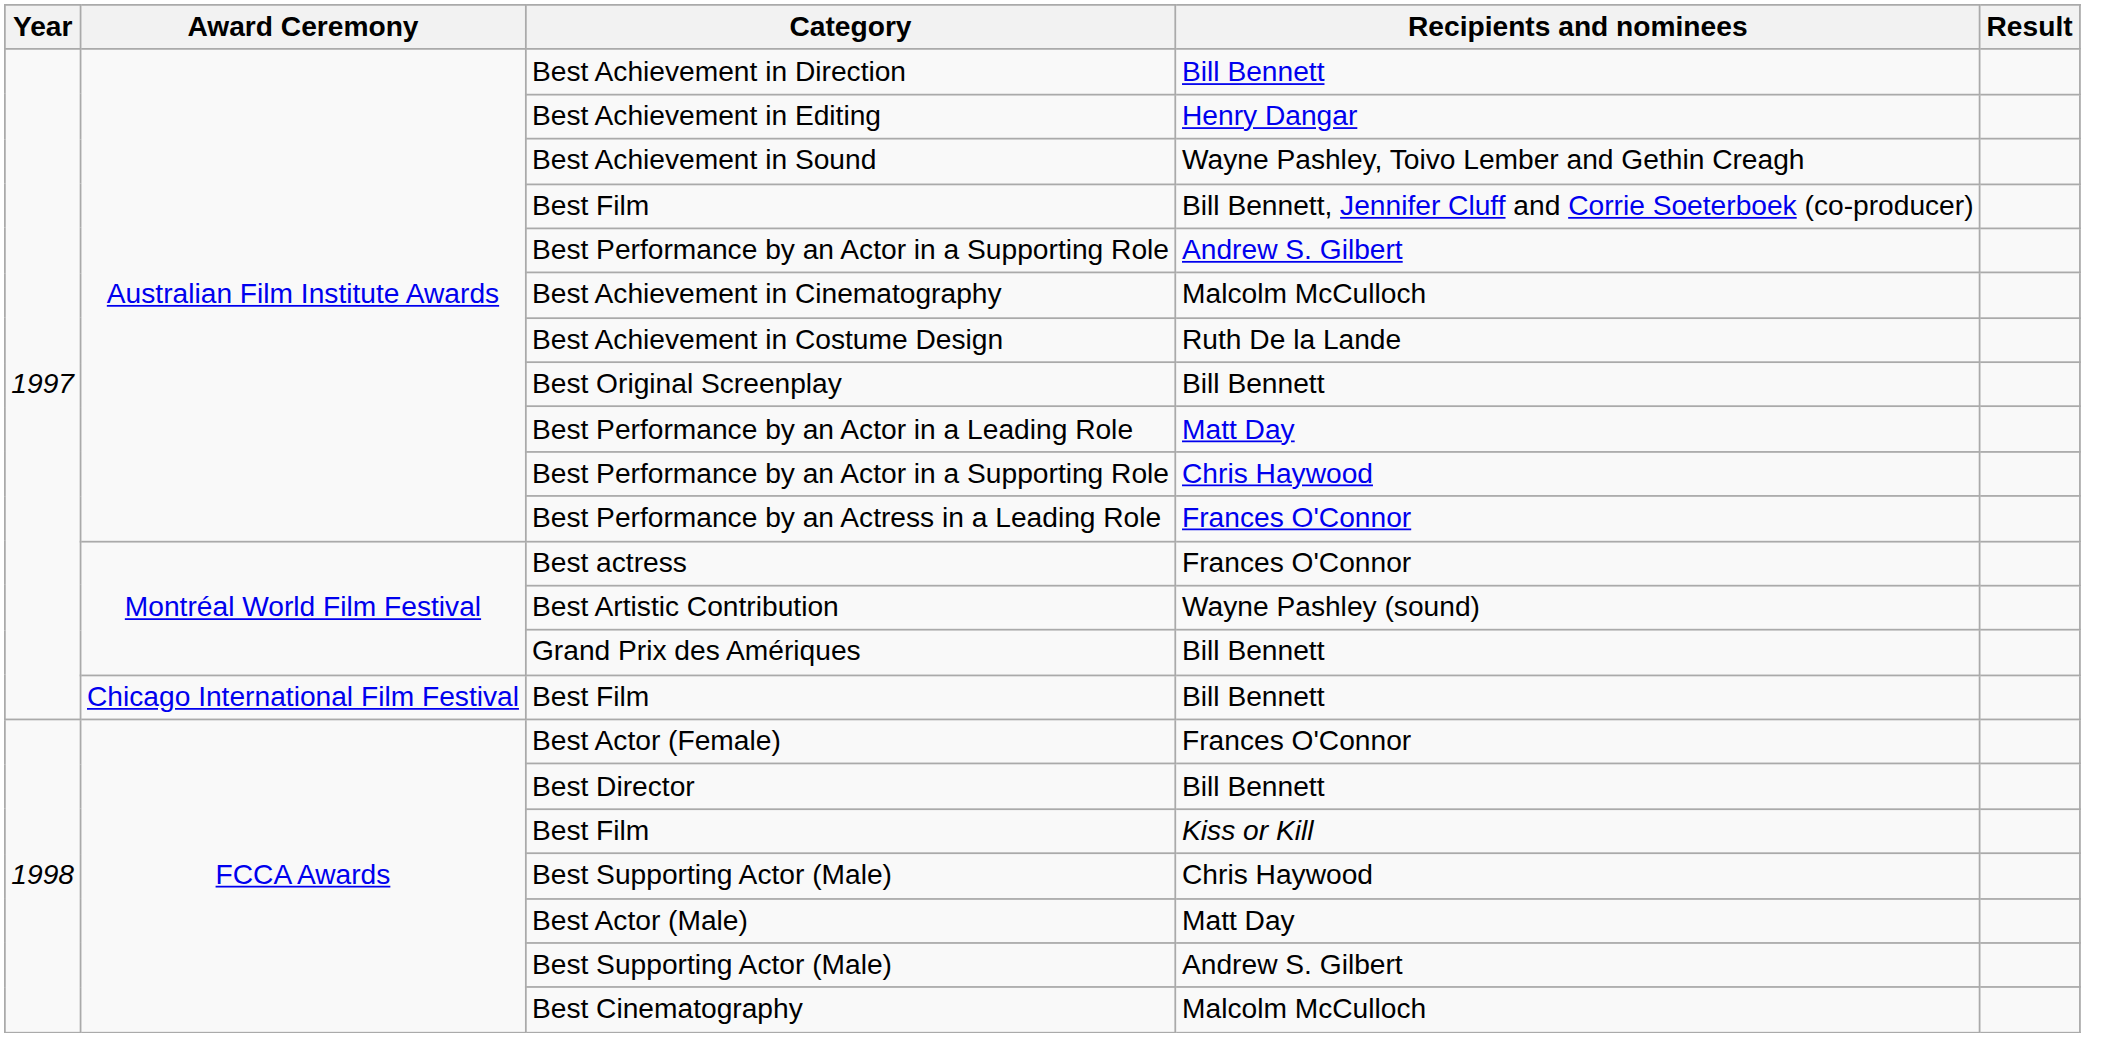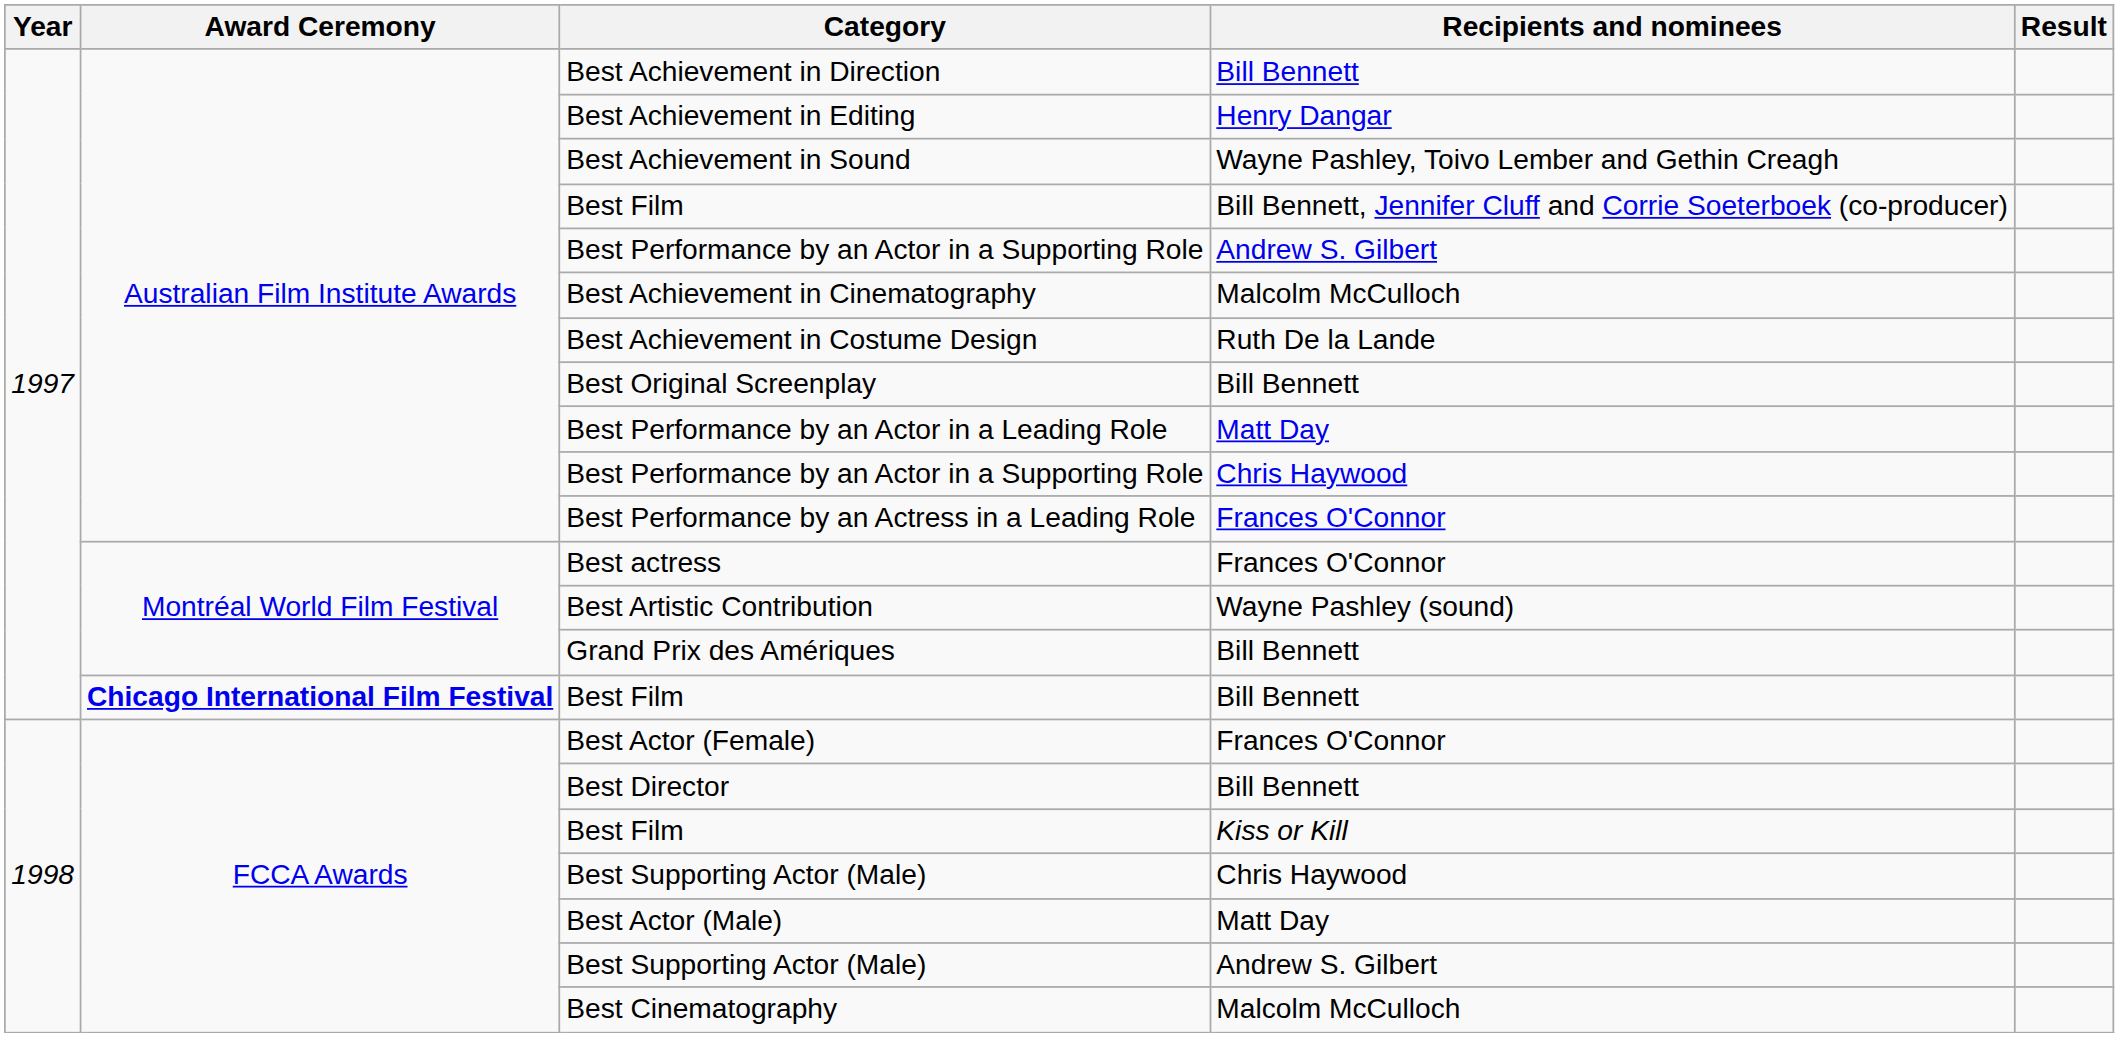(303, 696) normal -> (320, 696) bold
